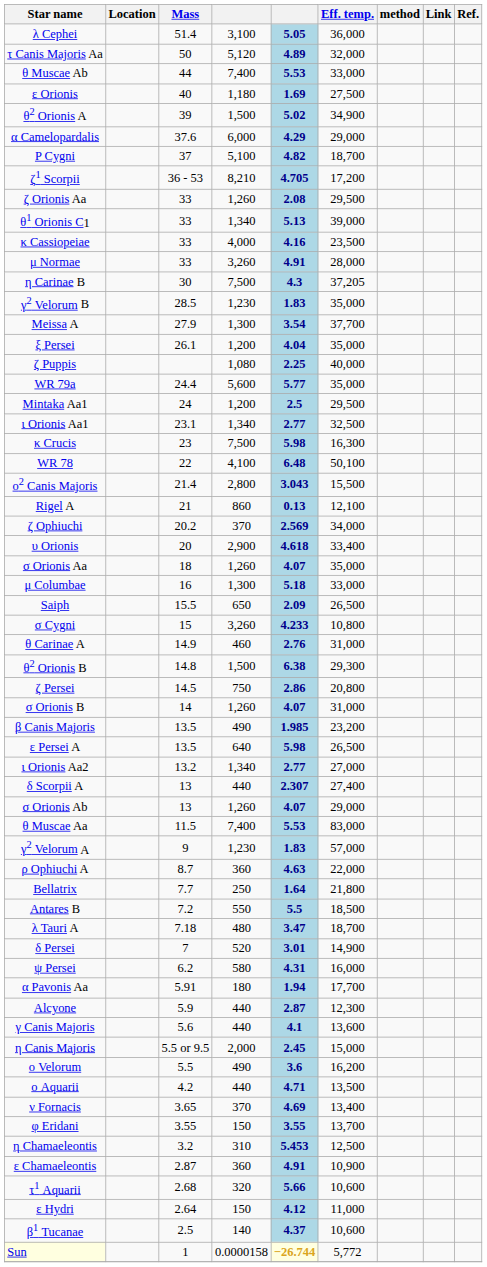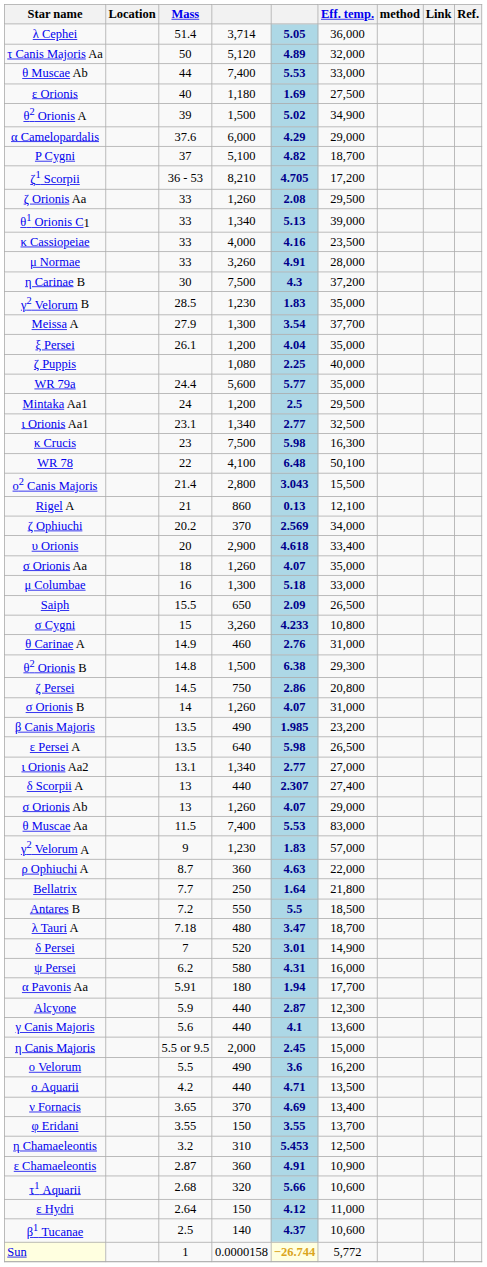(242, 34) 3,100 -> (242, 34) 3,714
(348, 281) 37,205 -> (348, 281) 37,200
(185, 766) 13.2 -> (185, 766) 13.1
